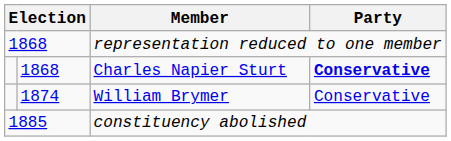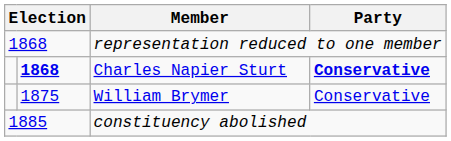(40, 70) normal -> (40, 70) bold
(40, 97) 1874 -> (40, 97) 1875
